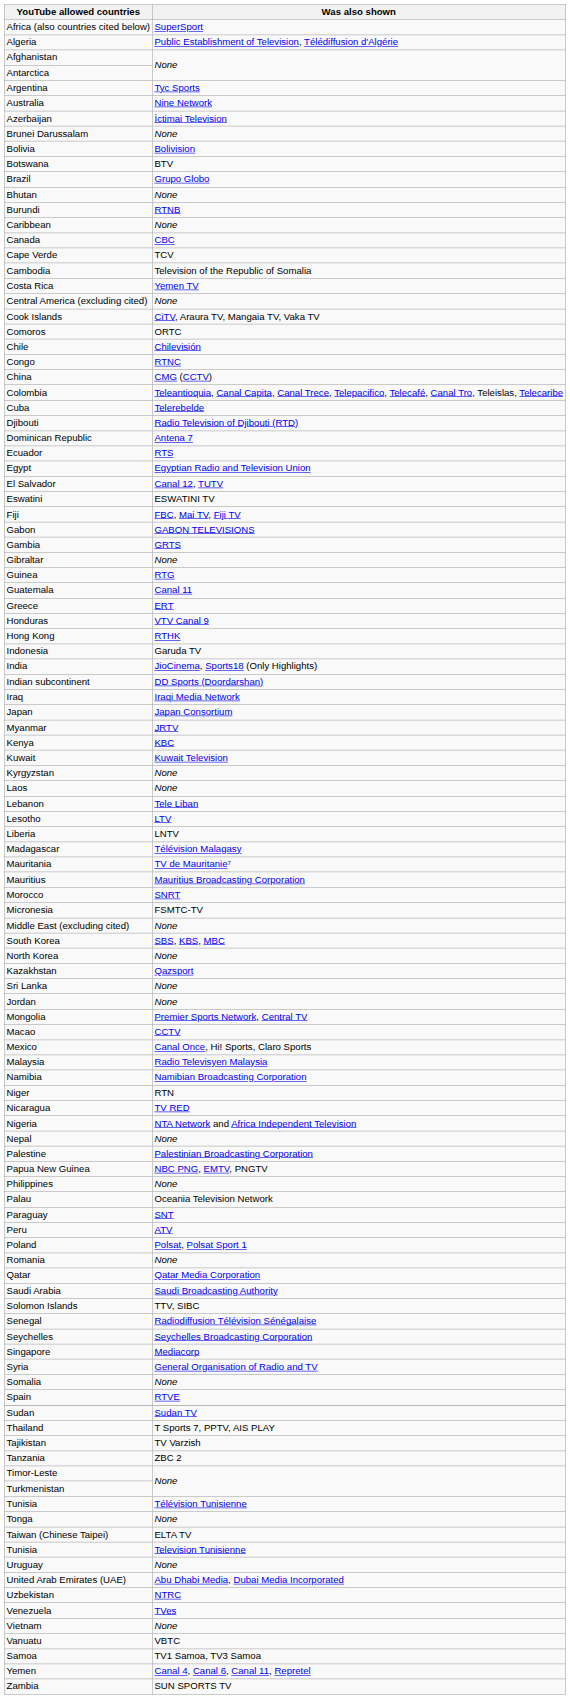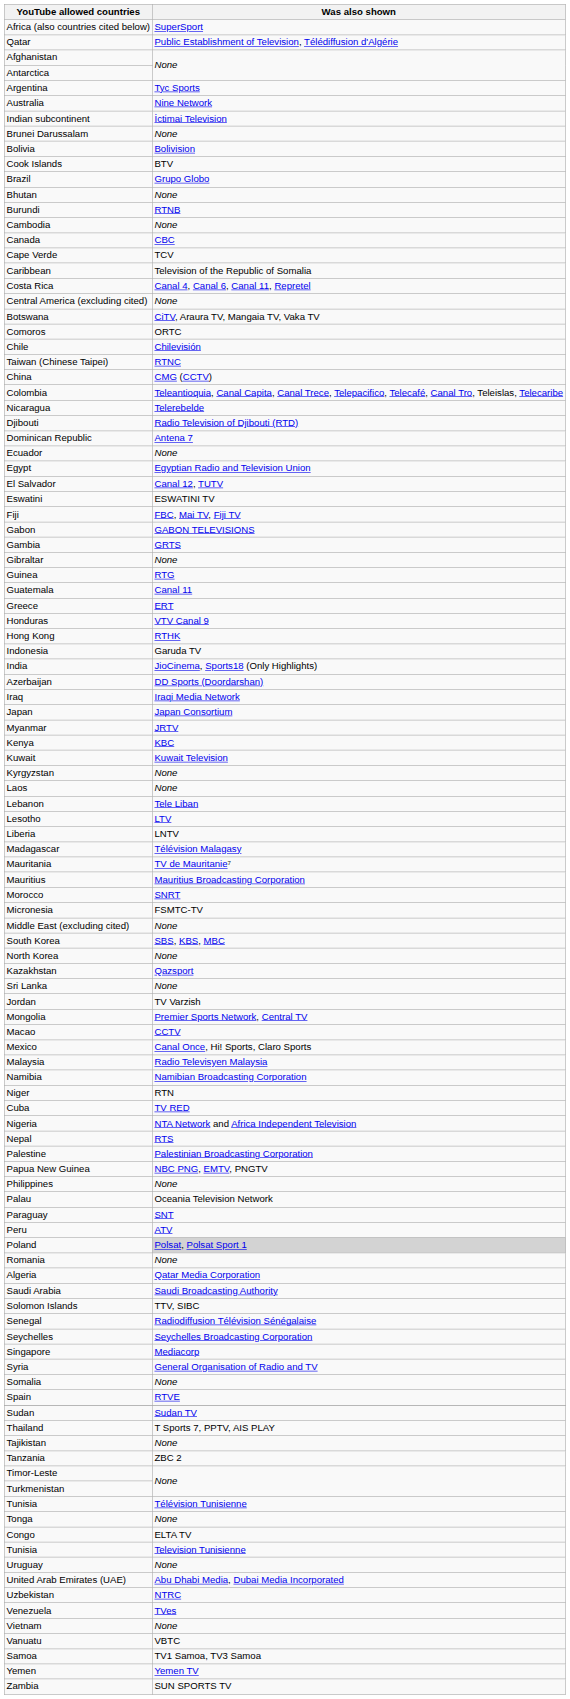(21, 42) Algeria -> (19, 42) Qatar
(29, 118) Azerbaijan -> (48, 118) Indian subcontinent
(28, 164) Botswana -> (34, 164) Cook Islands
(29, 225) Caribbean -> (28, 225) Cambodia
(28, 270) Cambodia -> (29, 270) Caribbean
(177, 286) Yemen TV -> (233, 286) Canal 4, Canal 6, Canal 11, Repretel
(34, 316) Cook Islands -> (28, 316) Botswana
(21, 362) Congo -> (57, 362) Taiwan (Chinese Taipei)
(18, 407) Cuba -> (28, 407) Nicaragua
(164, 453) RTS -> (166, 453) None
(48, 682) Indian subcontinent -> (29, 682) Azerbaijan
(166, 1001) None -> (178, 1001) TV Varzish
(28, 1108) Nicaragua -> (18, 1108) Cuba
(166, 1138) None -> (164, 1138) RTS
(201, 1245) no background -> (201, 1245) lightgrey background
(19, 1275) Qatar -> (21, 1275) Algeria
(178, 1443) TV Varzish -> (166, 1443) None
(57, 1534) Taiwan (Chinese Taipei) -> (21, 1534) Congo
(233, 1671) Canal 4, Canal 6, Canal 11, Repretel -> (177, 1671) Yemen TV
